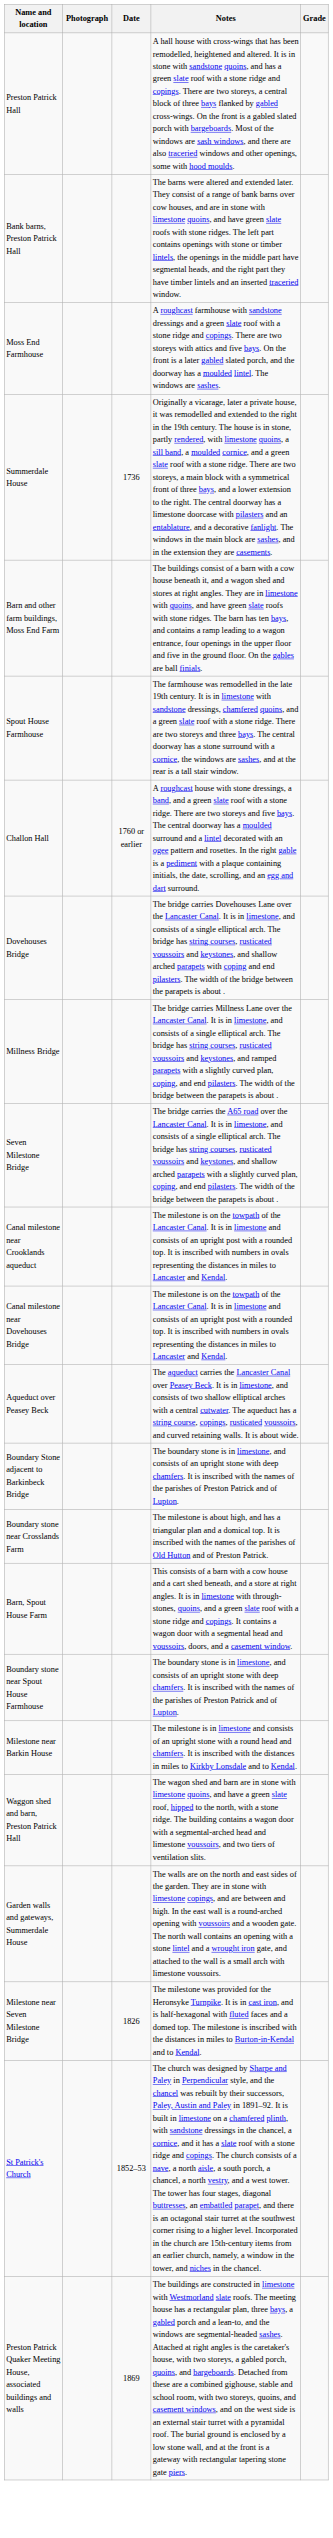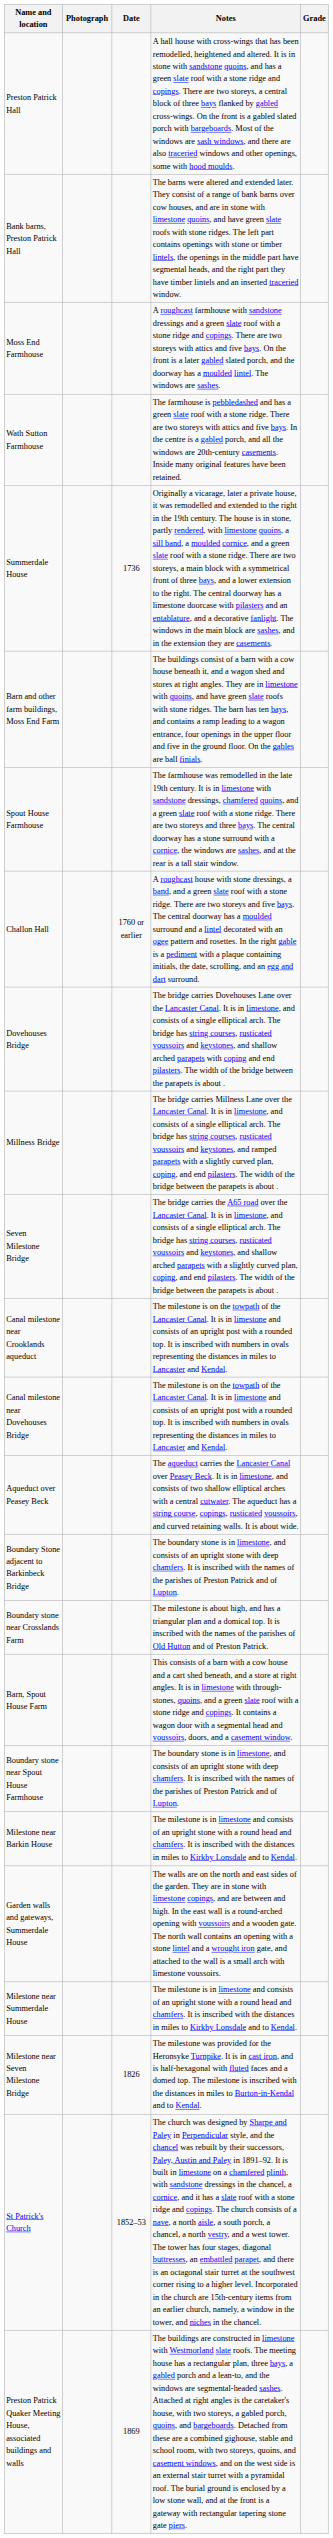+ row: (27, 439)
- row: (31, 1820)
+ row: (31, 2008)
